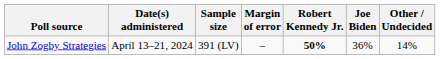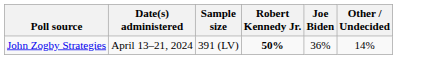- column: (262, 20)
